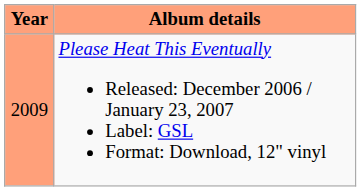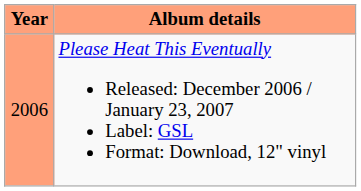(29, 109) 2009 -> (29, 109) 2006
